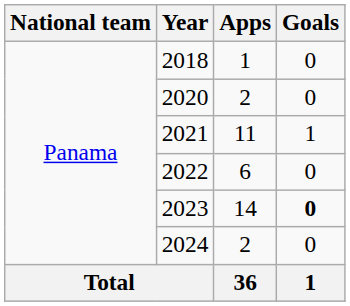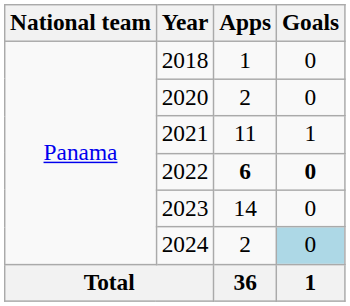(245, 171) normal -> (245, 171) bold
(310, 171) normal -> (310, 171) bold
(310, 208) bold -> (310, 208) normal
(310, 245) no background -> (310, 245) lightblue background
